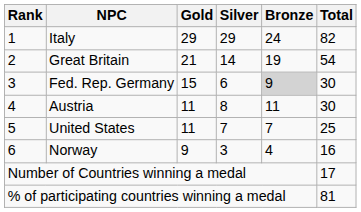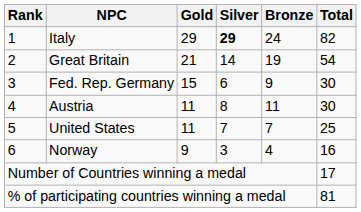(228, 38) normal -> (228, 38) bold
(269, 83) lightgrey background -> (269, 83) no background
